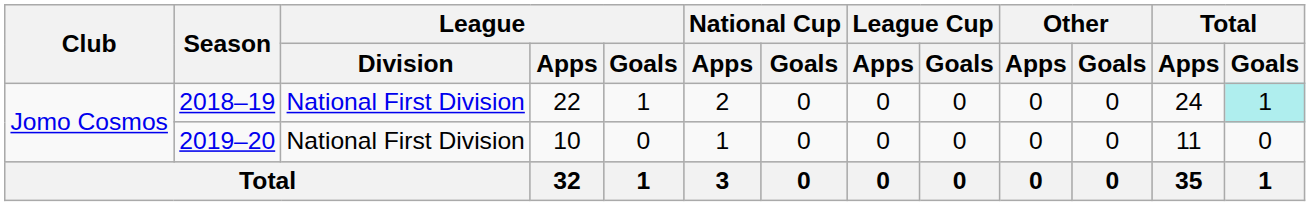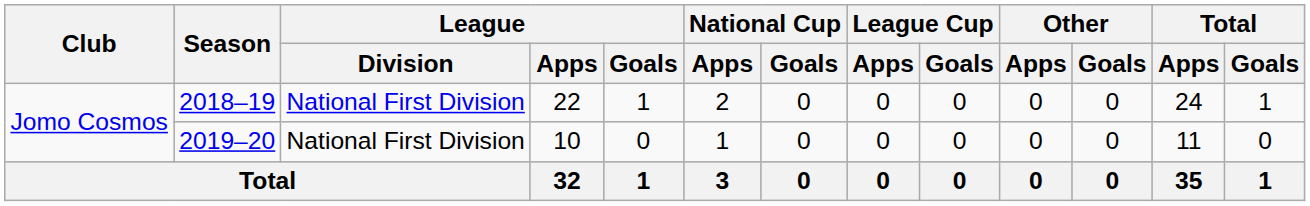(1265, 102) paleturquoise background -> (1265, 102) no background
